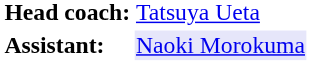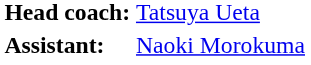(220, 45) lavender background -> (220, 45) no background
